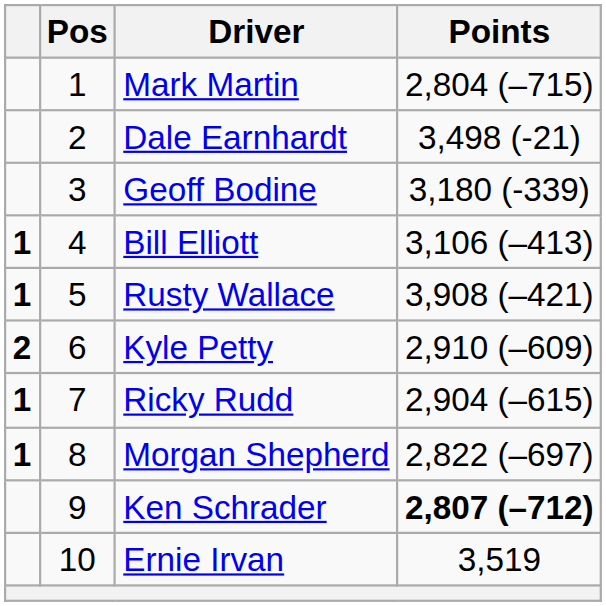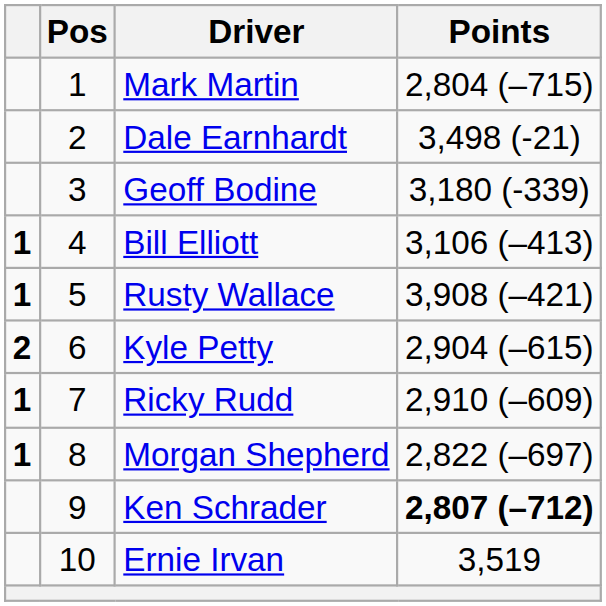(499, 348) 2,910 (–609) -> (499, 348) 2,904 (–615)
(499, 401) 2,904 (–615) -> (499, 401) 2,910 (–609)
